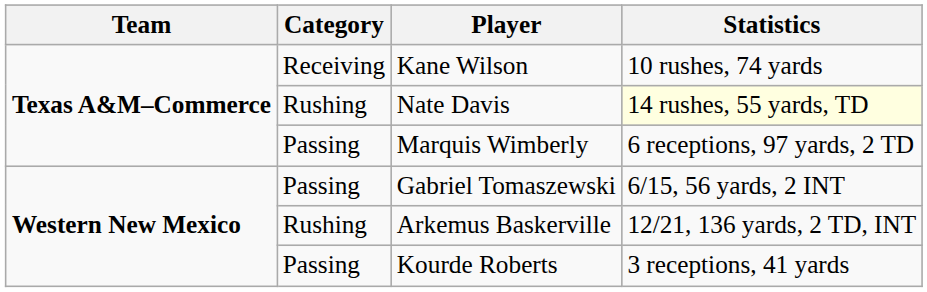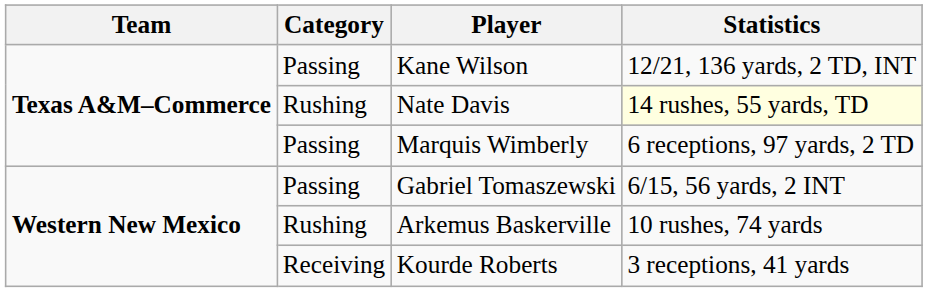(334, 64) Receiving -> (321, 64) Passing
(725, 64) 10 rushes, 74 yards -> (772, 64) 12/21, 136 yards, 2 TD, INT
(772, 225) 12/21, 136 yards, 2 TD, INT -> (725, 225) 10 rushes, 74 yards
(321, 265) Passing -> (334, 265) Receiving
